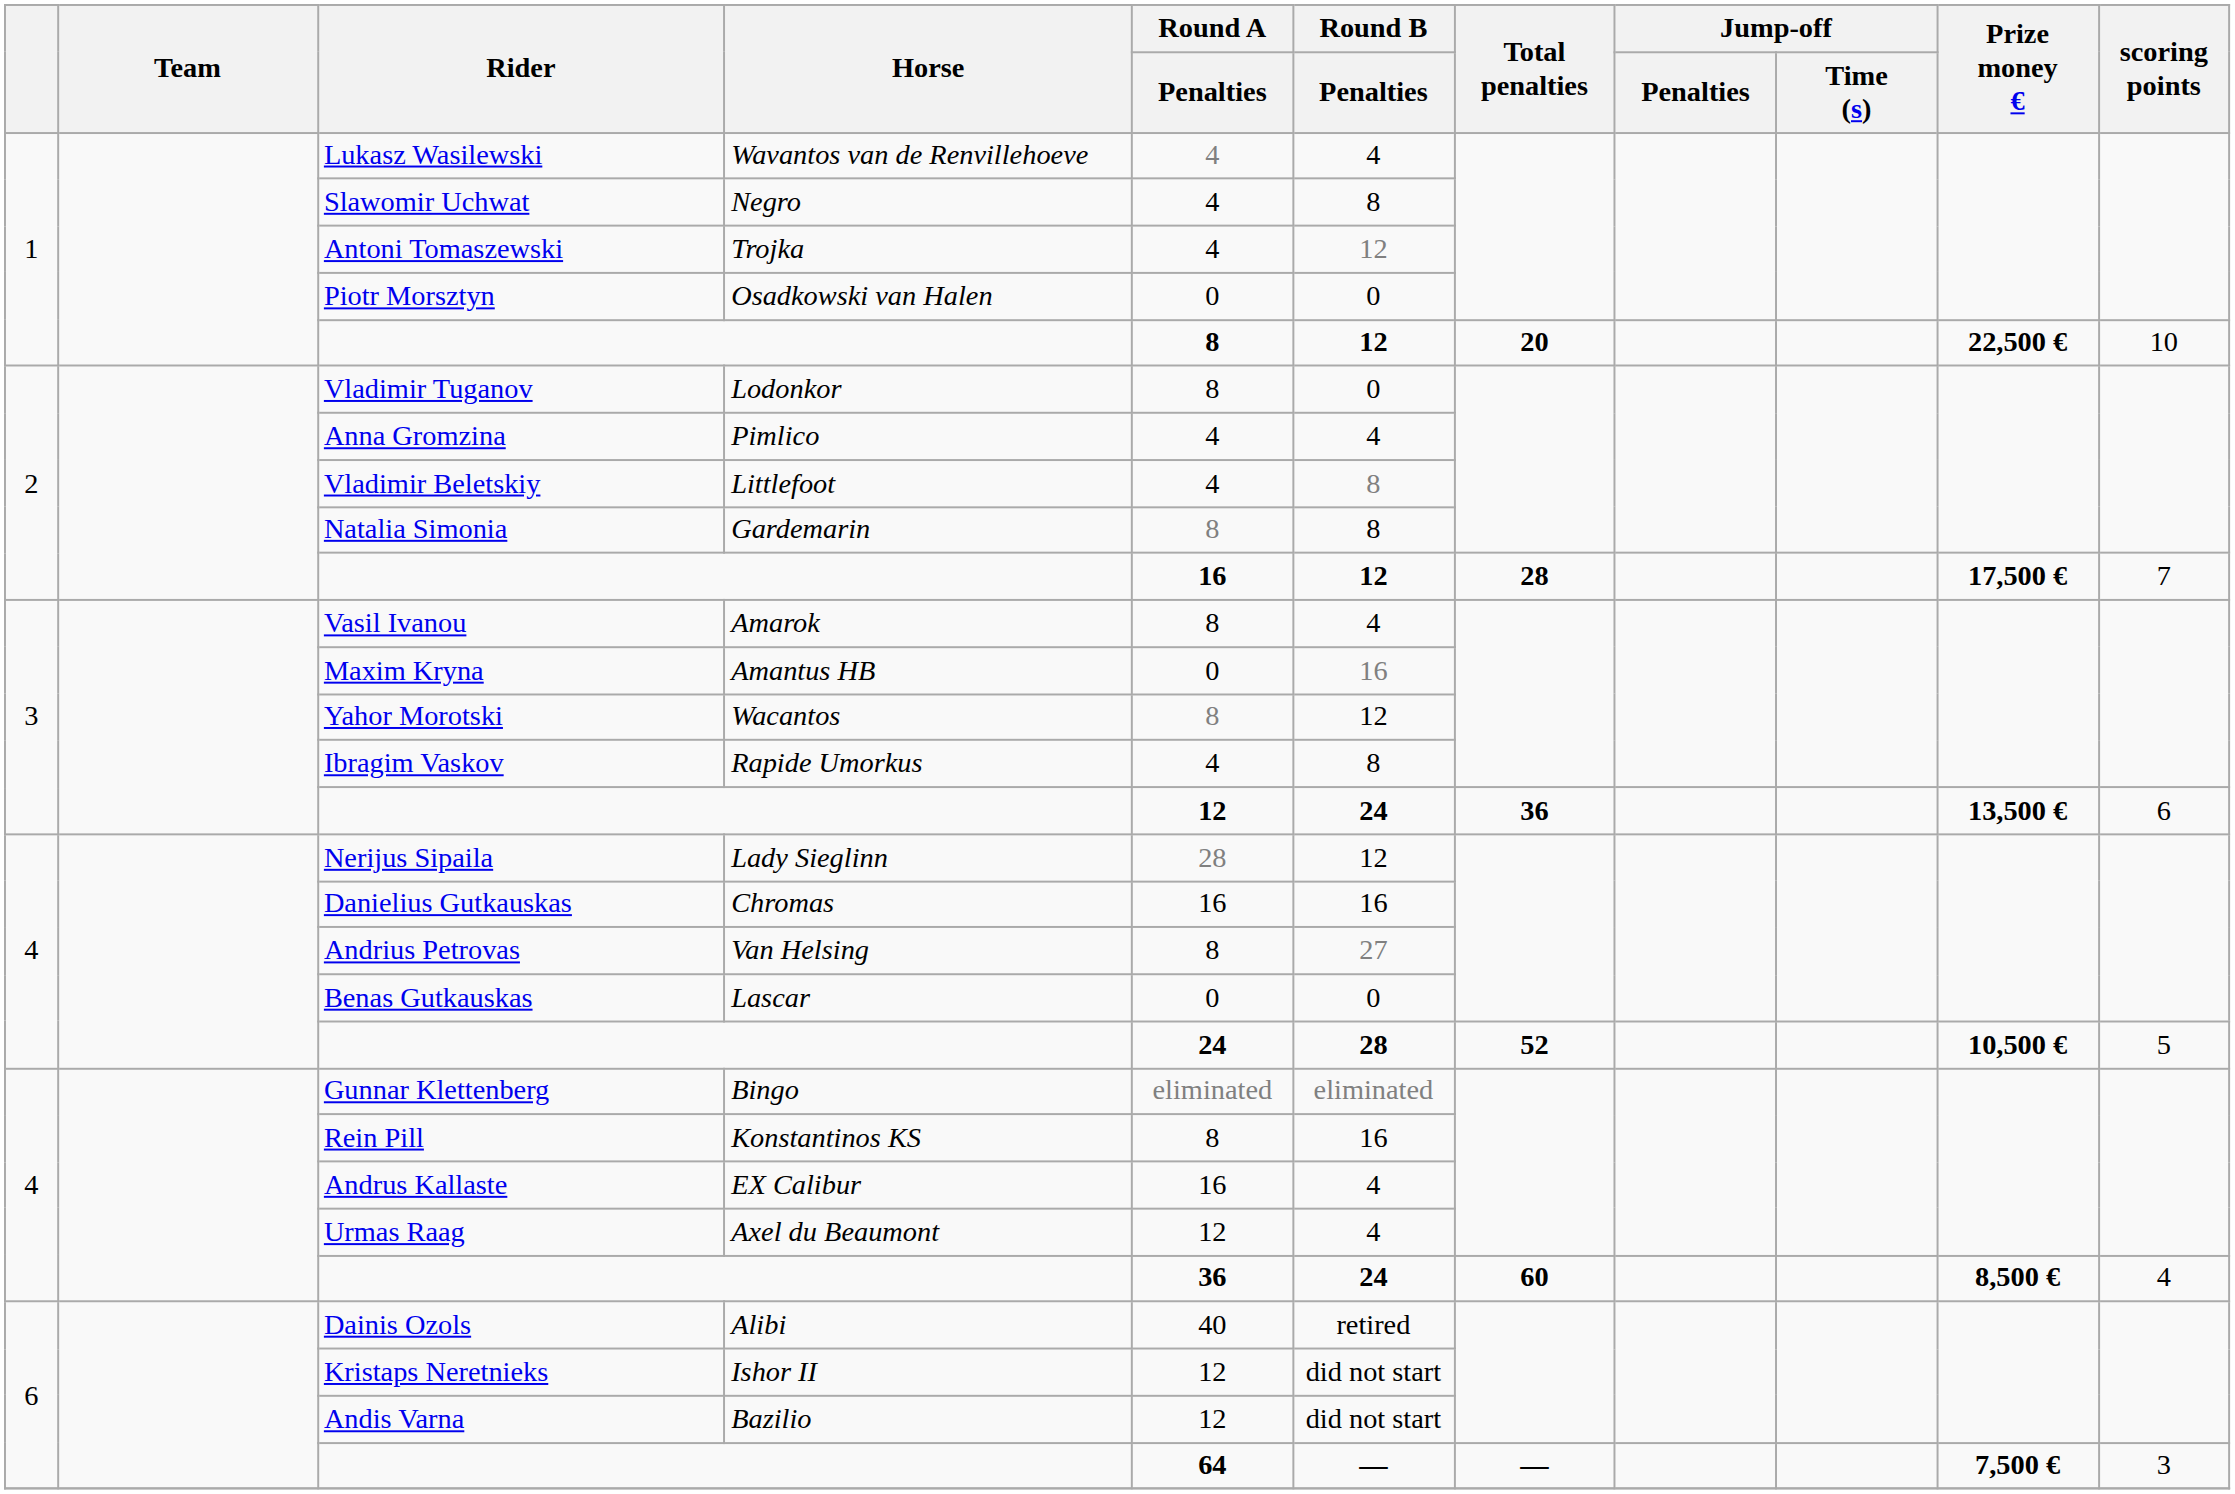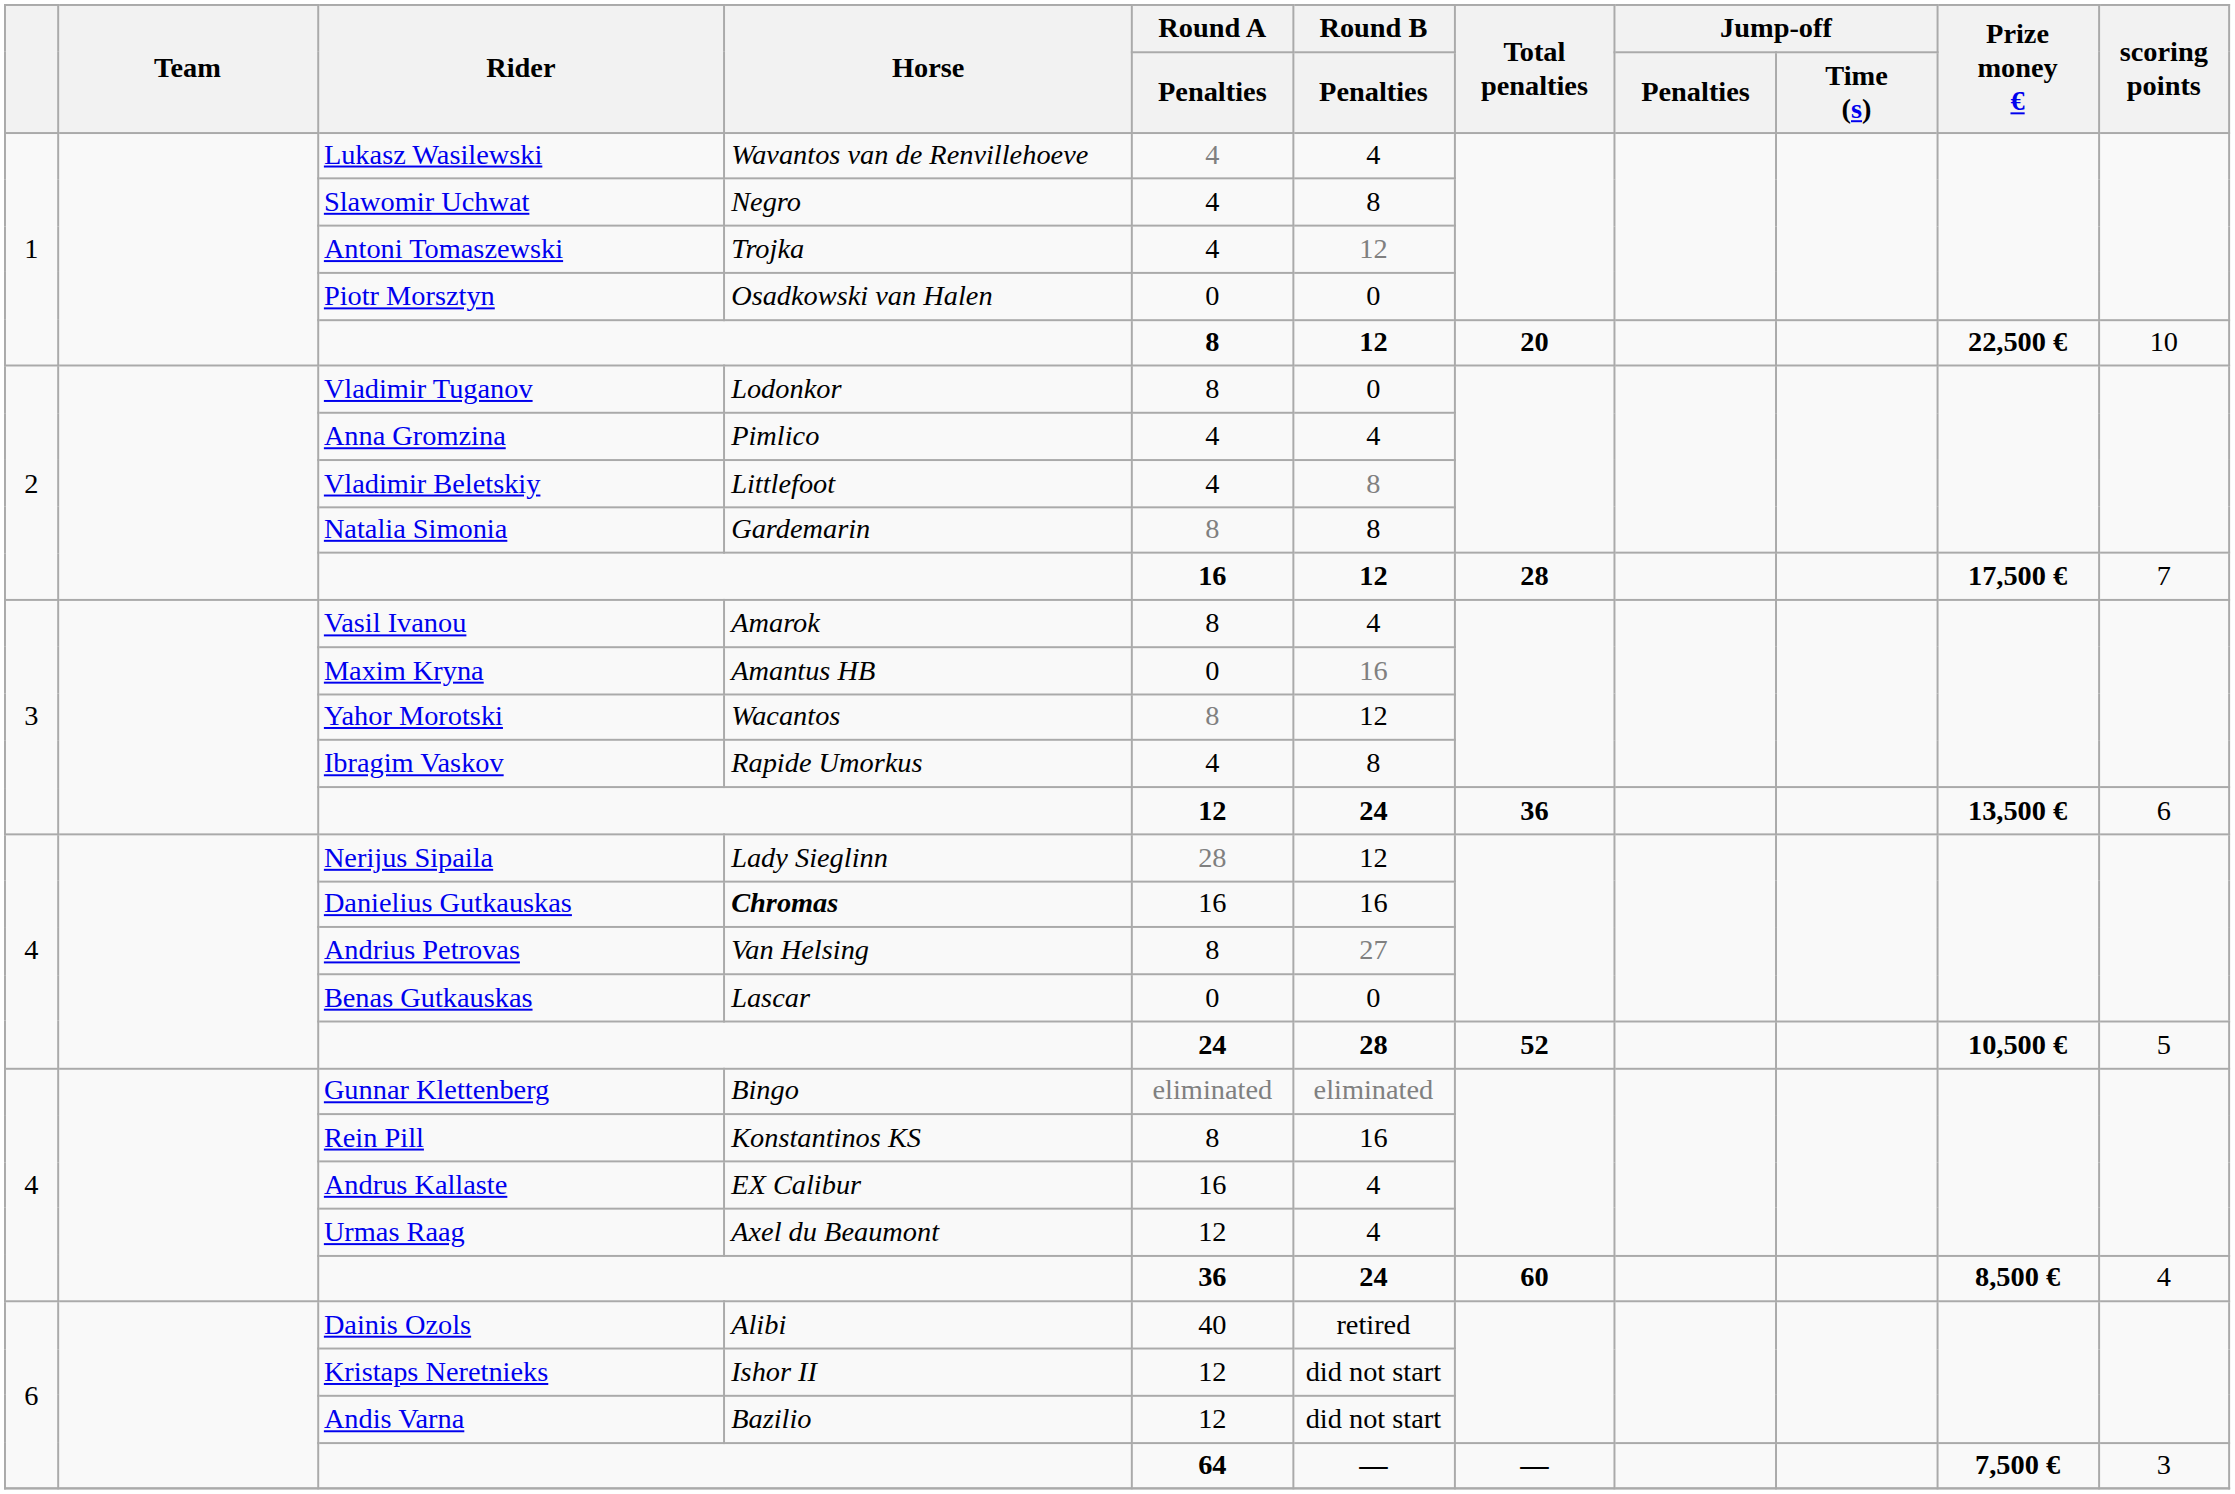(783, 903) normal -> (785, 903) bold
